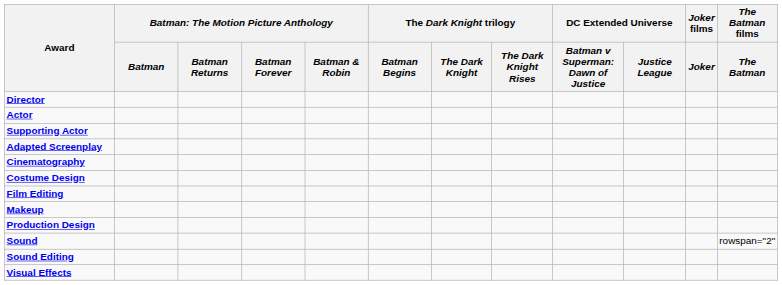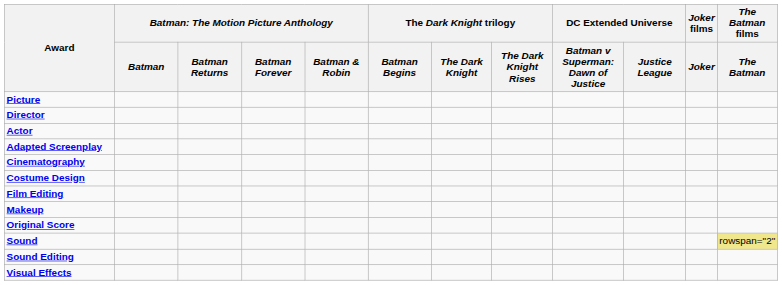+ row: (23, 99)
- row: (47, 131)
+ row: (41, 225)
- row: (51, 225)
(747, 241) no background -> (747, 241) khaki background
